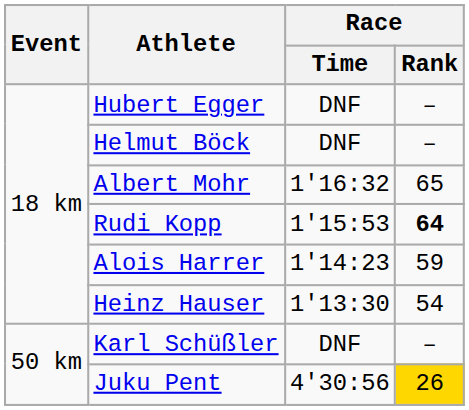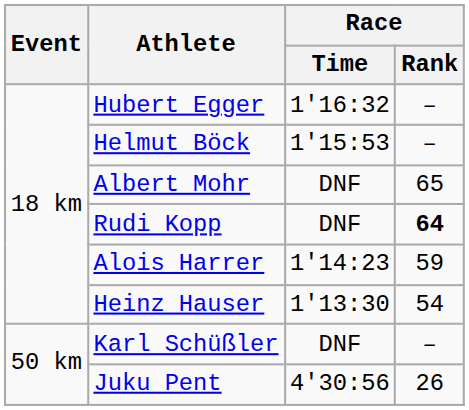(340, 104) DNF -> (340, 104) 1'16:32
(340, 144) DNF -> (340, 144) 1'15:53
(340, 184) 1'16:32 -> (340, 184) DNF
(340, 224) 1'15:53 -> (340, 224) DNF
(430, 384) gold background -> (430, 384) no background
